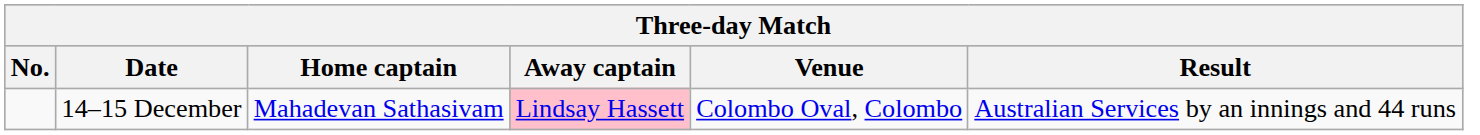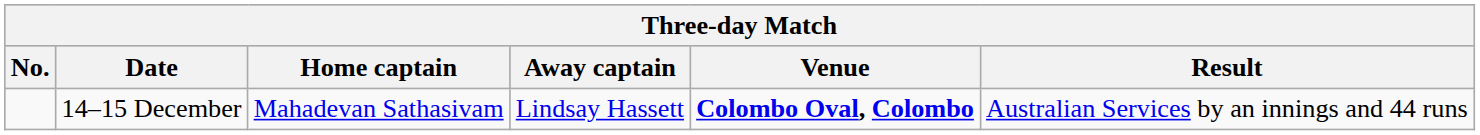(600, 108) pink background -> (600, 108) no background
(829, 108) normal -> (835, 108) bold
